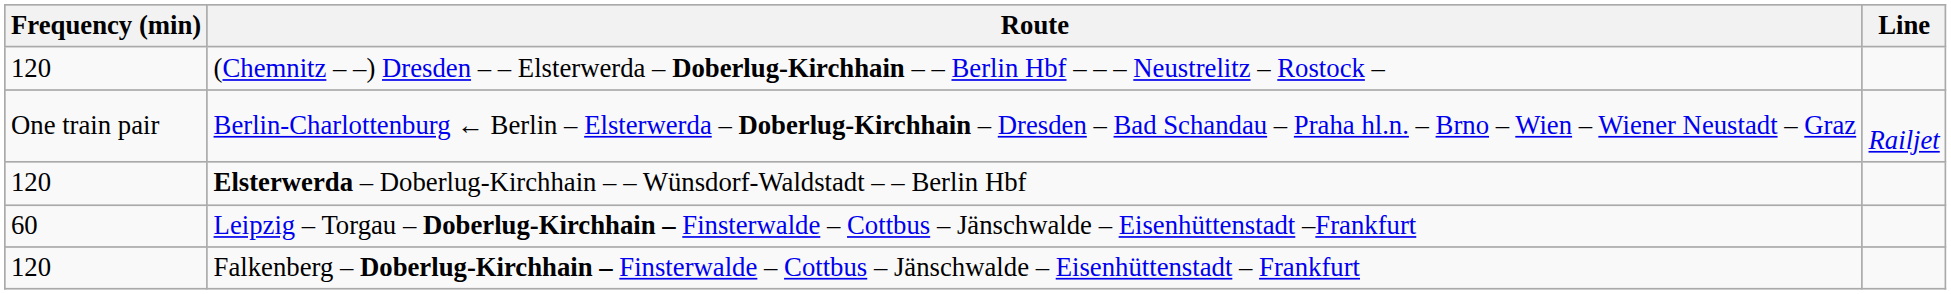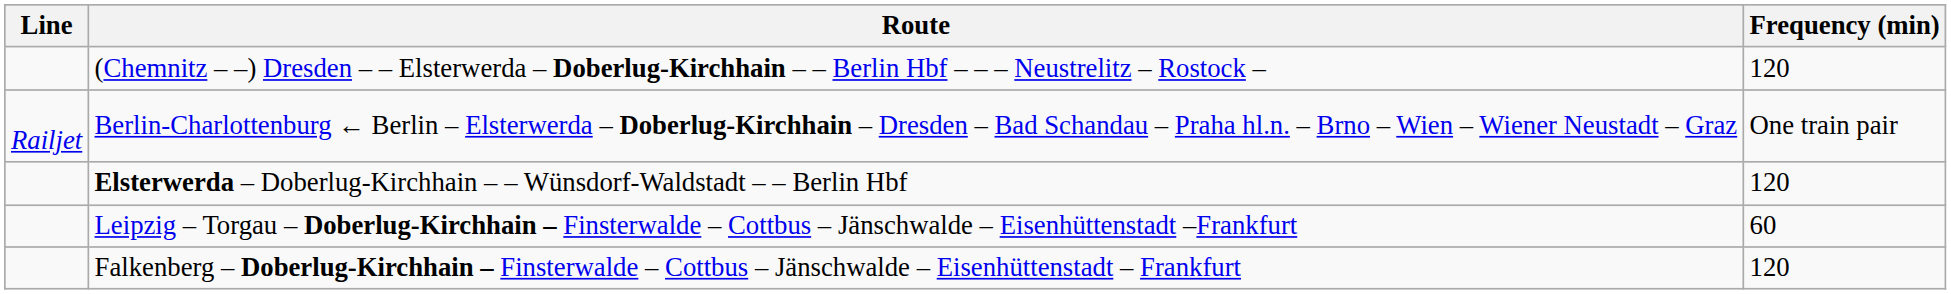columns swapped: (1904, 25) <-> (106, 25)
